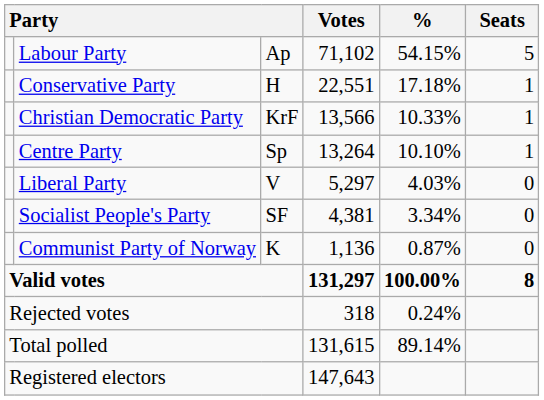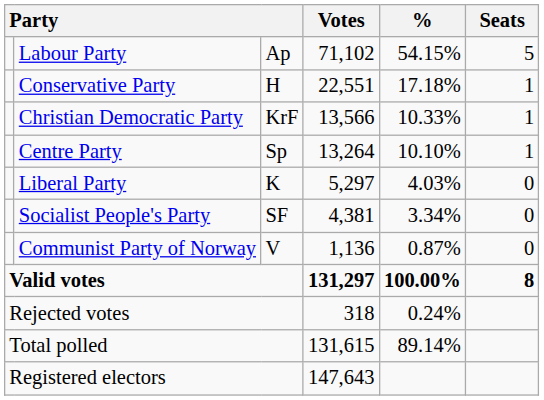(273, 183) V -> (273, 183) K
(273, 248) K -> (273, 248) V
